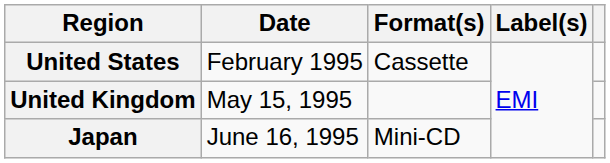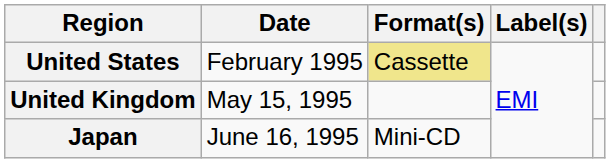(421, 61) no background -> (421, 61) khaki background
